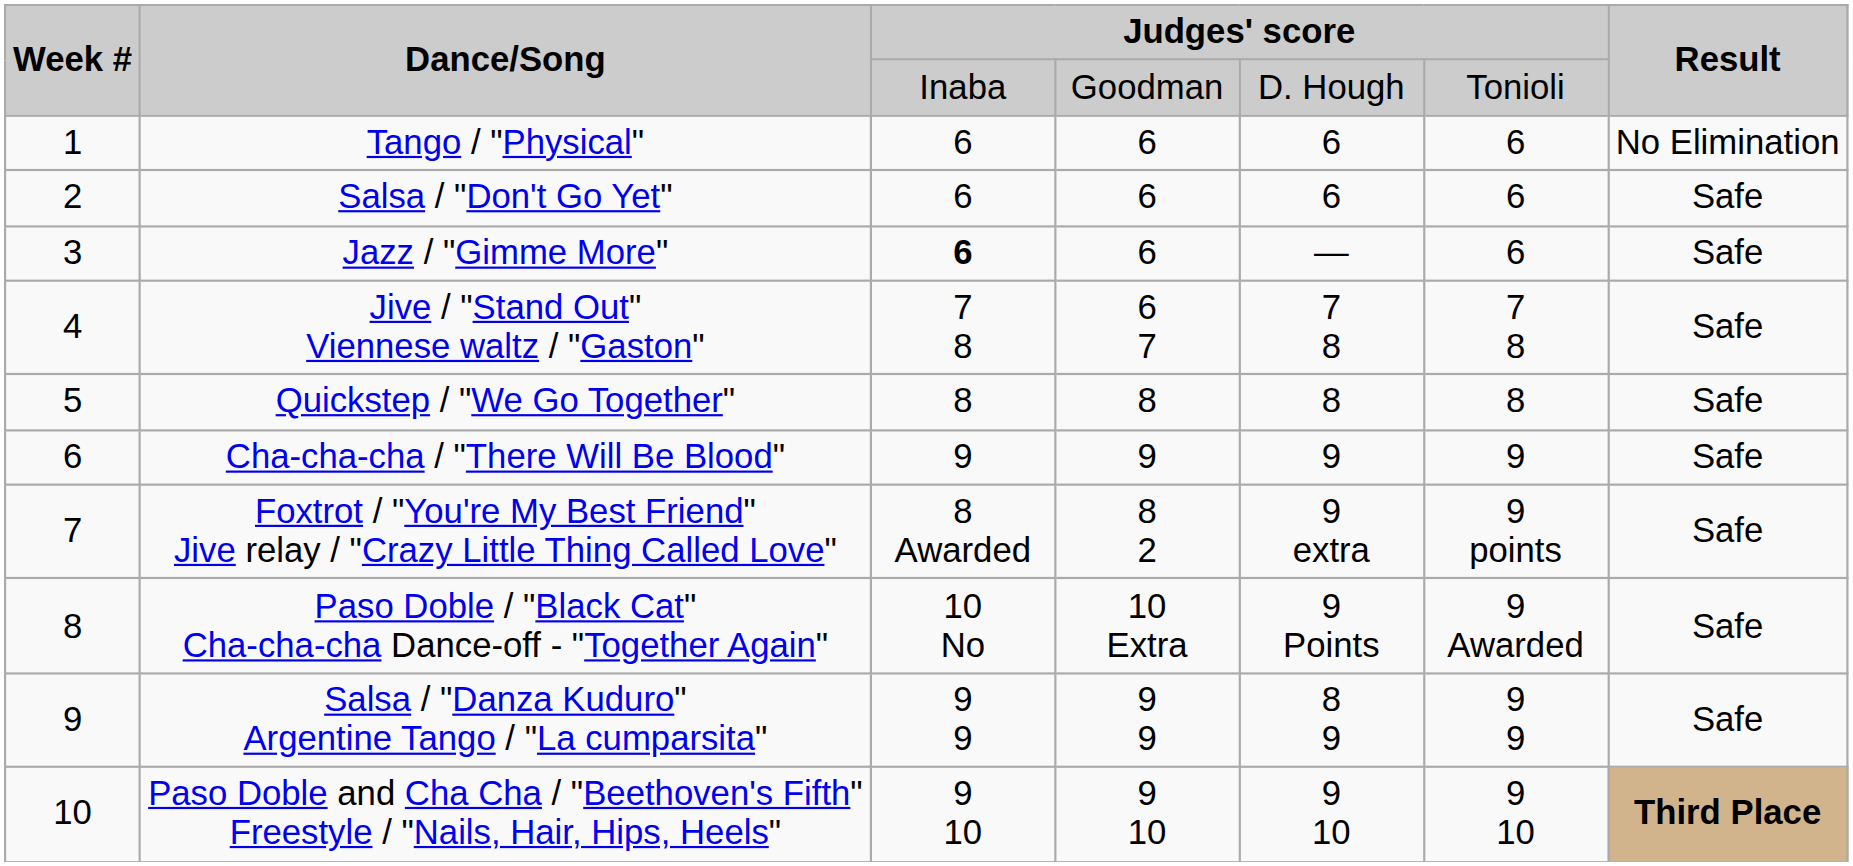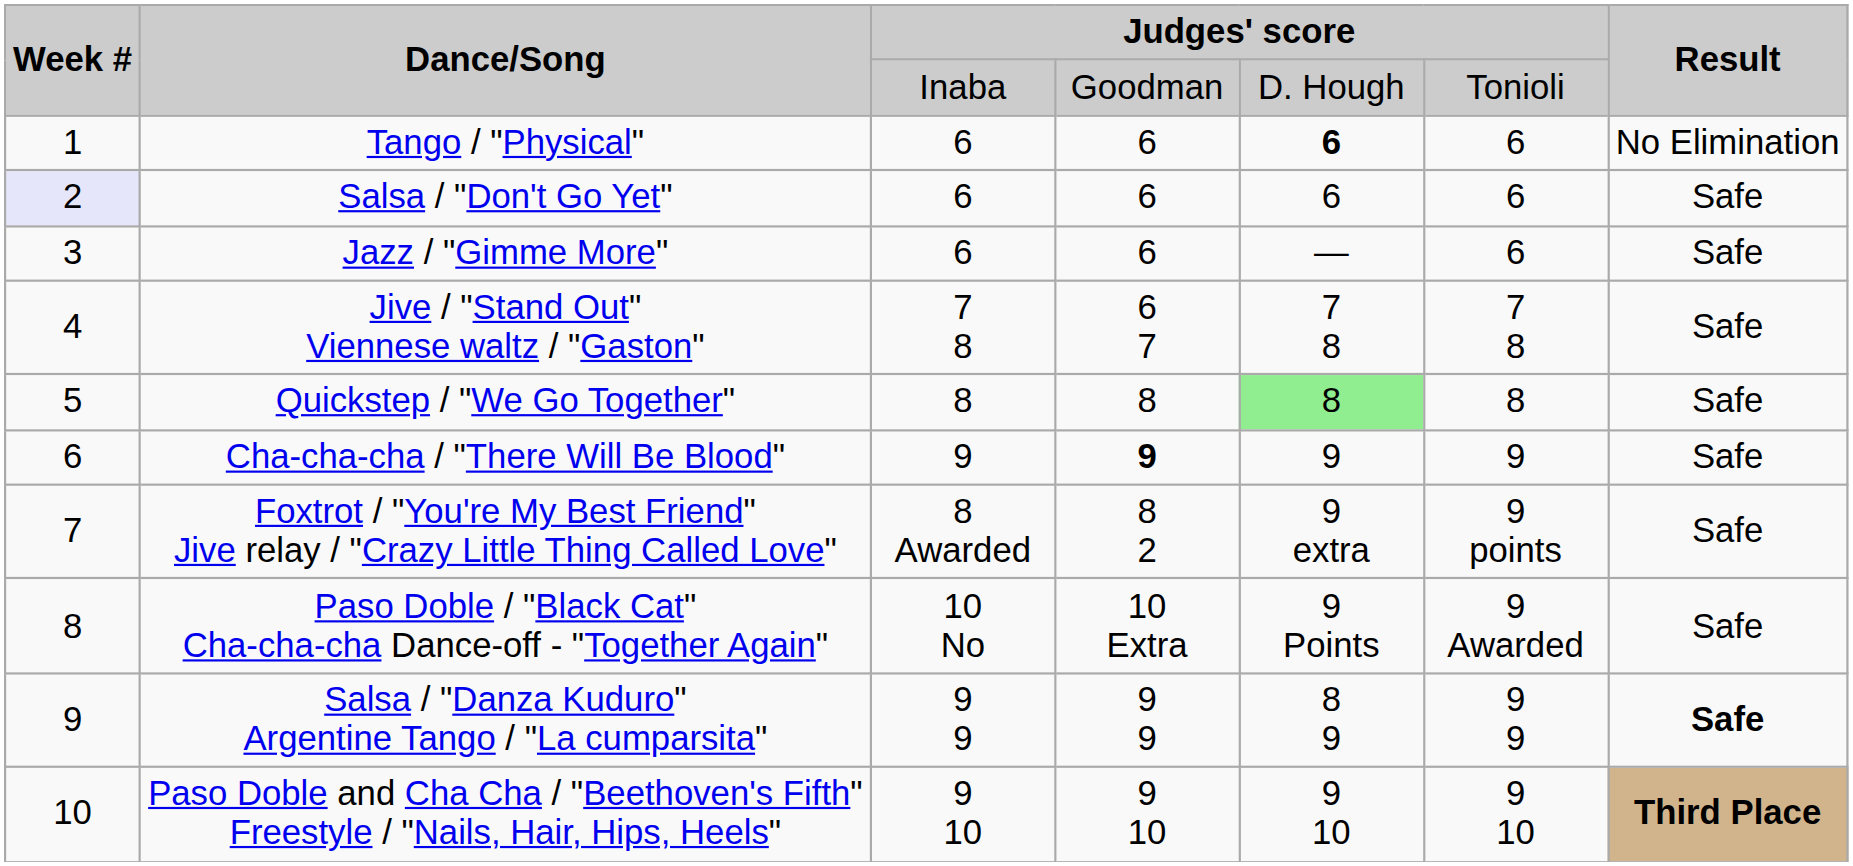(1331, 142) normal -> (1331, 142) bold
(73, 197) no background -> (73, 197) lavender background
(963, 252) bold -> (963, 252) normal
(1331, 401) no background -> (1331, 401) lightgreen background
(1147, 456) normal -> (1147, 456) bold
(1728, 719) normal -> (1728, 719) bold
